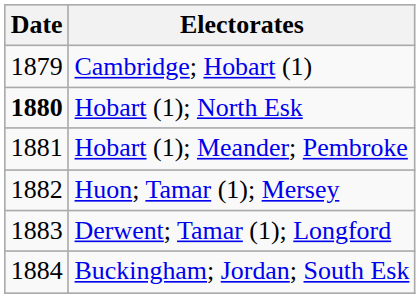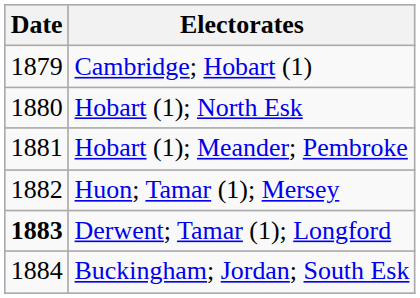(37, 107) bold -> (37, 107) normal
(37, 230) normal -> (37, 230) bold
